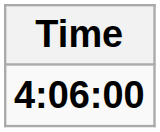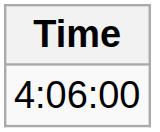(79, 94) bold -> (77, 94) normal
